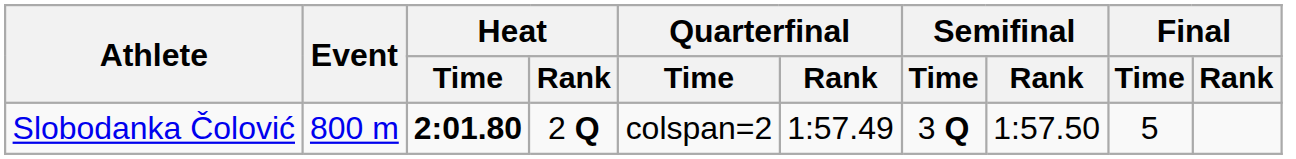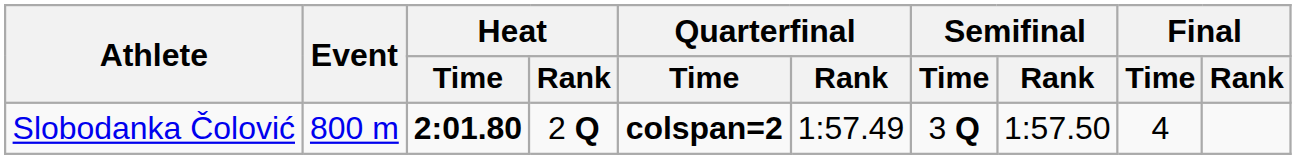(699, 129) normal -> (704, 129) bold
(1150, 129) 5 -> (1160, 129) 4
